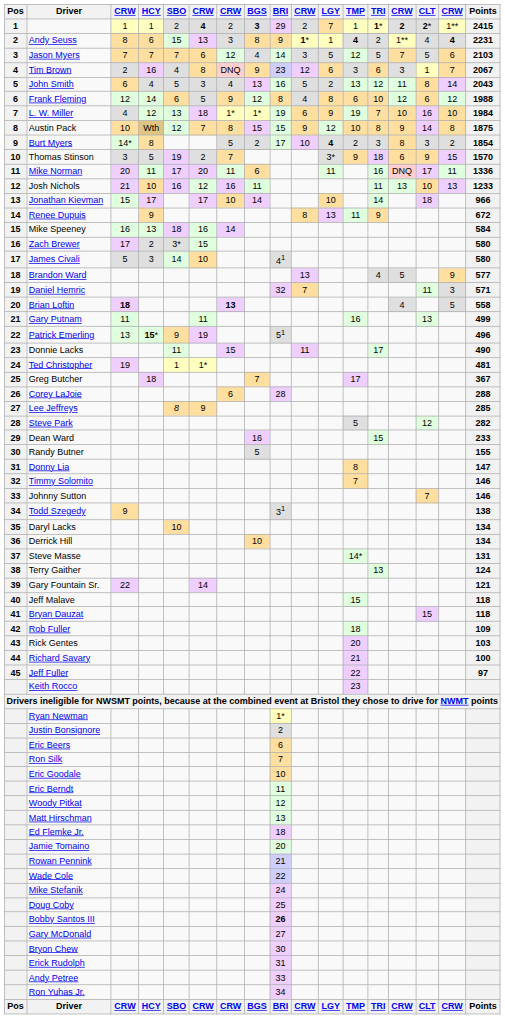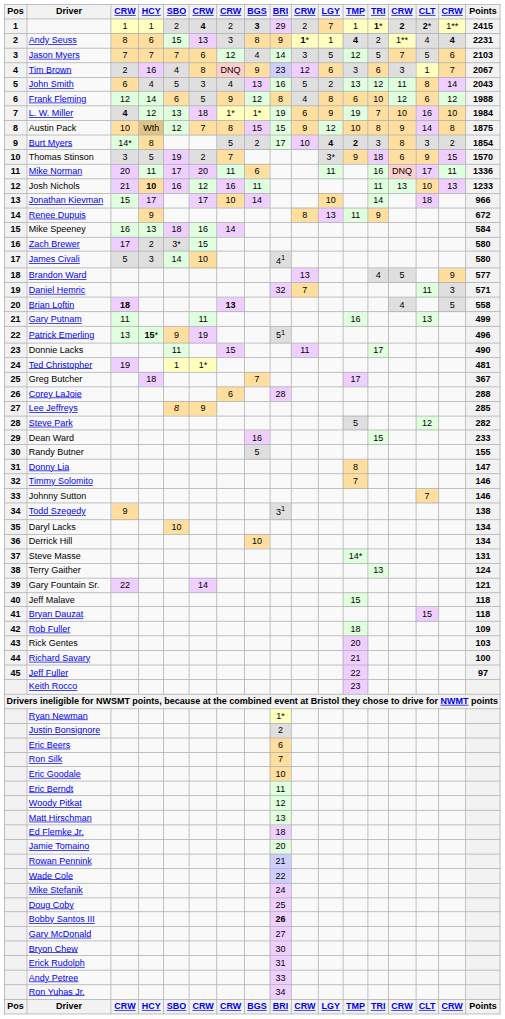(125, 114) normal -> (125, 114) bold
(356, 143) normal -> (356, 143) bold
(151, 186) normal -> (151, 186) bold
